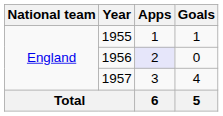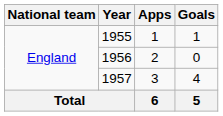(155, 57) lavender background -> (155, 57) no background
